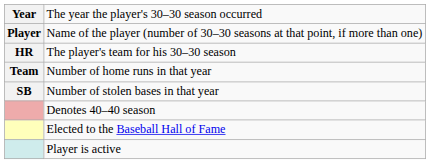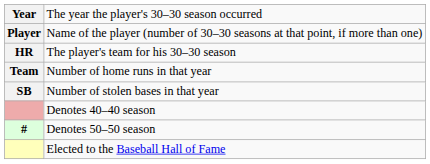+ row: (101, 129)
- row: (84, 149)
